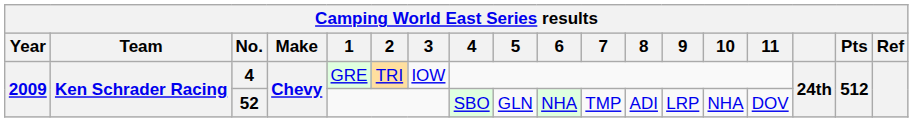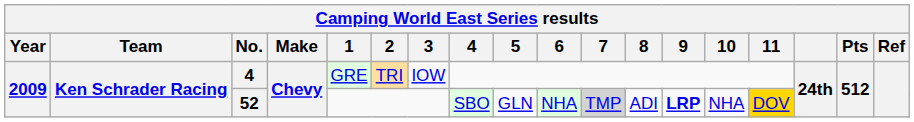(603, 103) no background -> (603, 103) lightgrey background
(683, 103) normal -> (683, 103) bold
(770, 103) no background -> (771, 103) gold background
